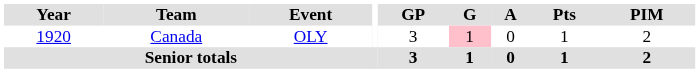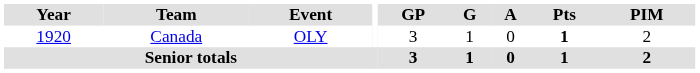(470, 36) pink background -> (470, 36) no background
(564, 36) normal -> (564, 36) bold
